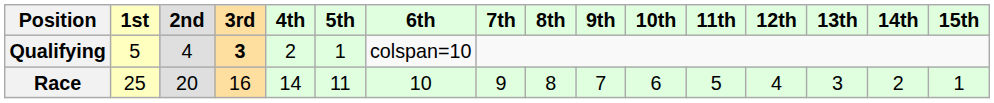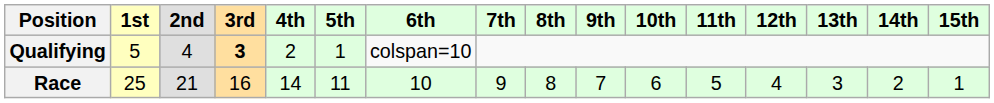(187, 82) 20 -> (187, 82) 21
